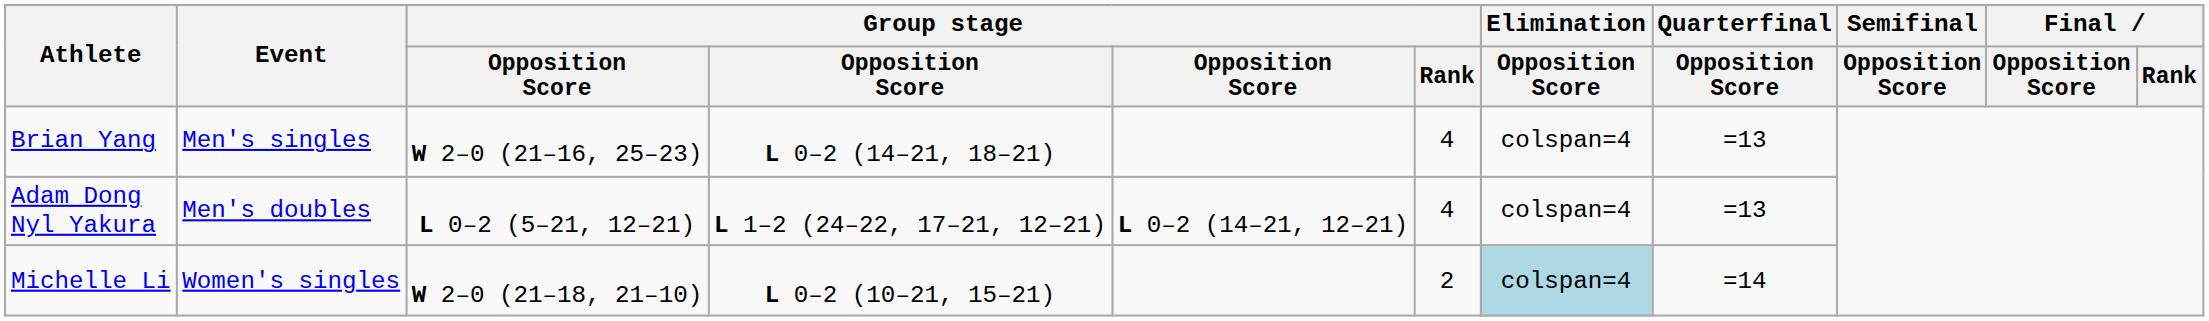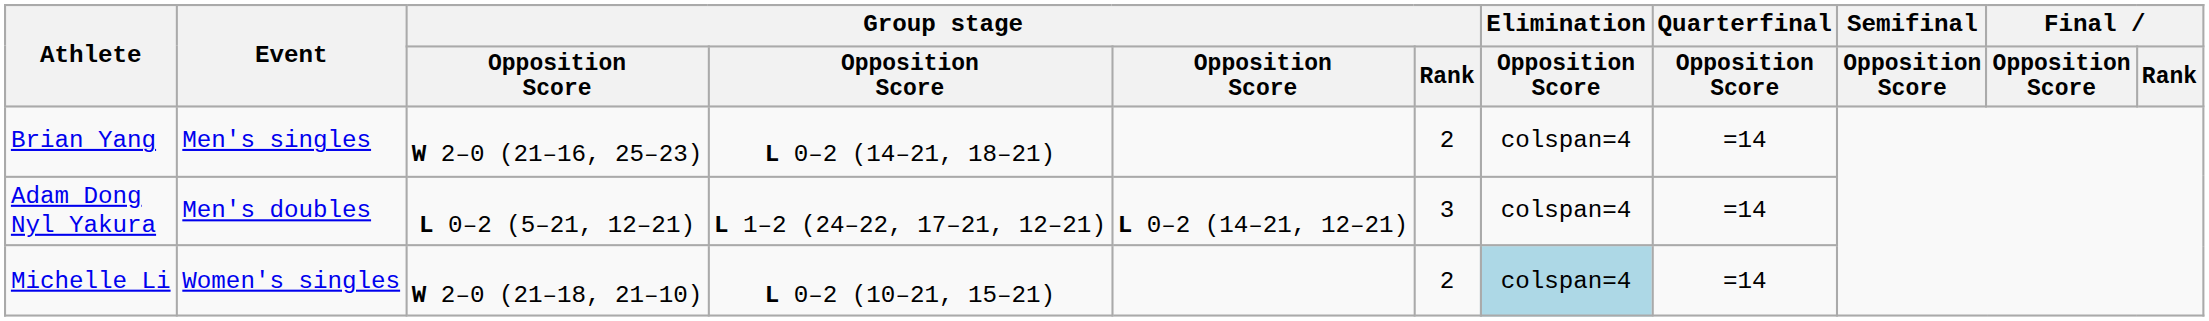(1447, 141) 4 -> (1447, 141) 2
(1745, 141) =13 -> (1745, 141) =14
(1447, 211) 4 -> (1447, 211) 3
(1745, 211) =13 -> (1745, 211) =14
